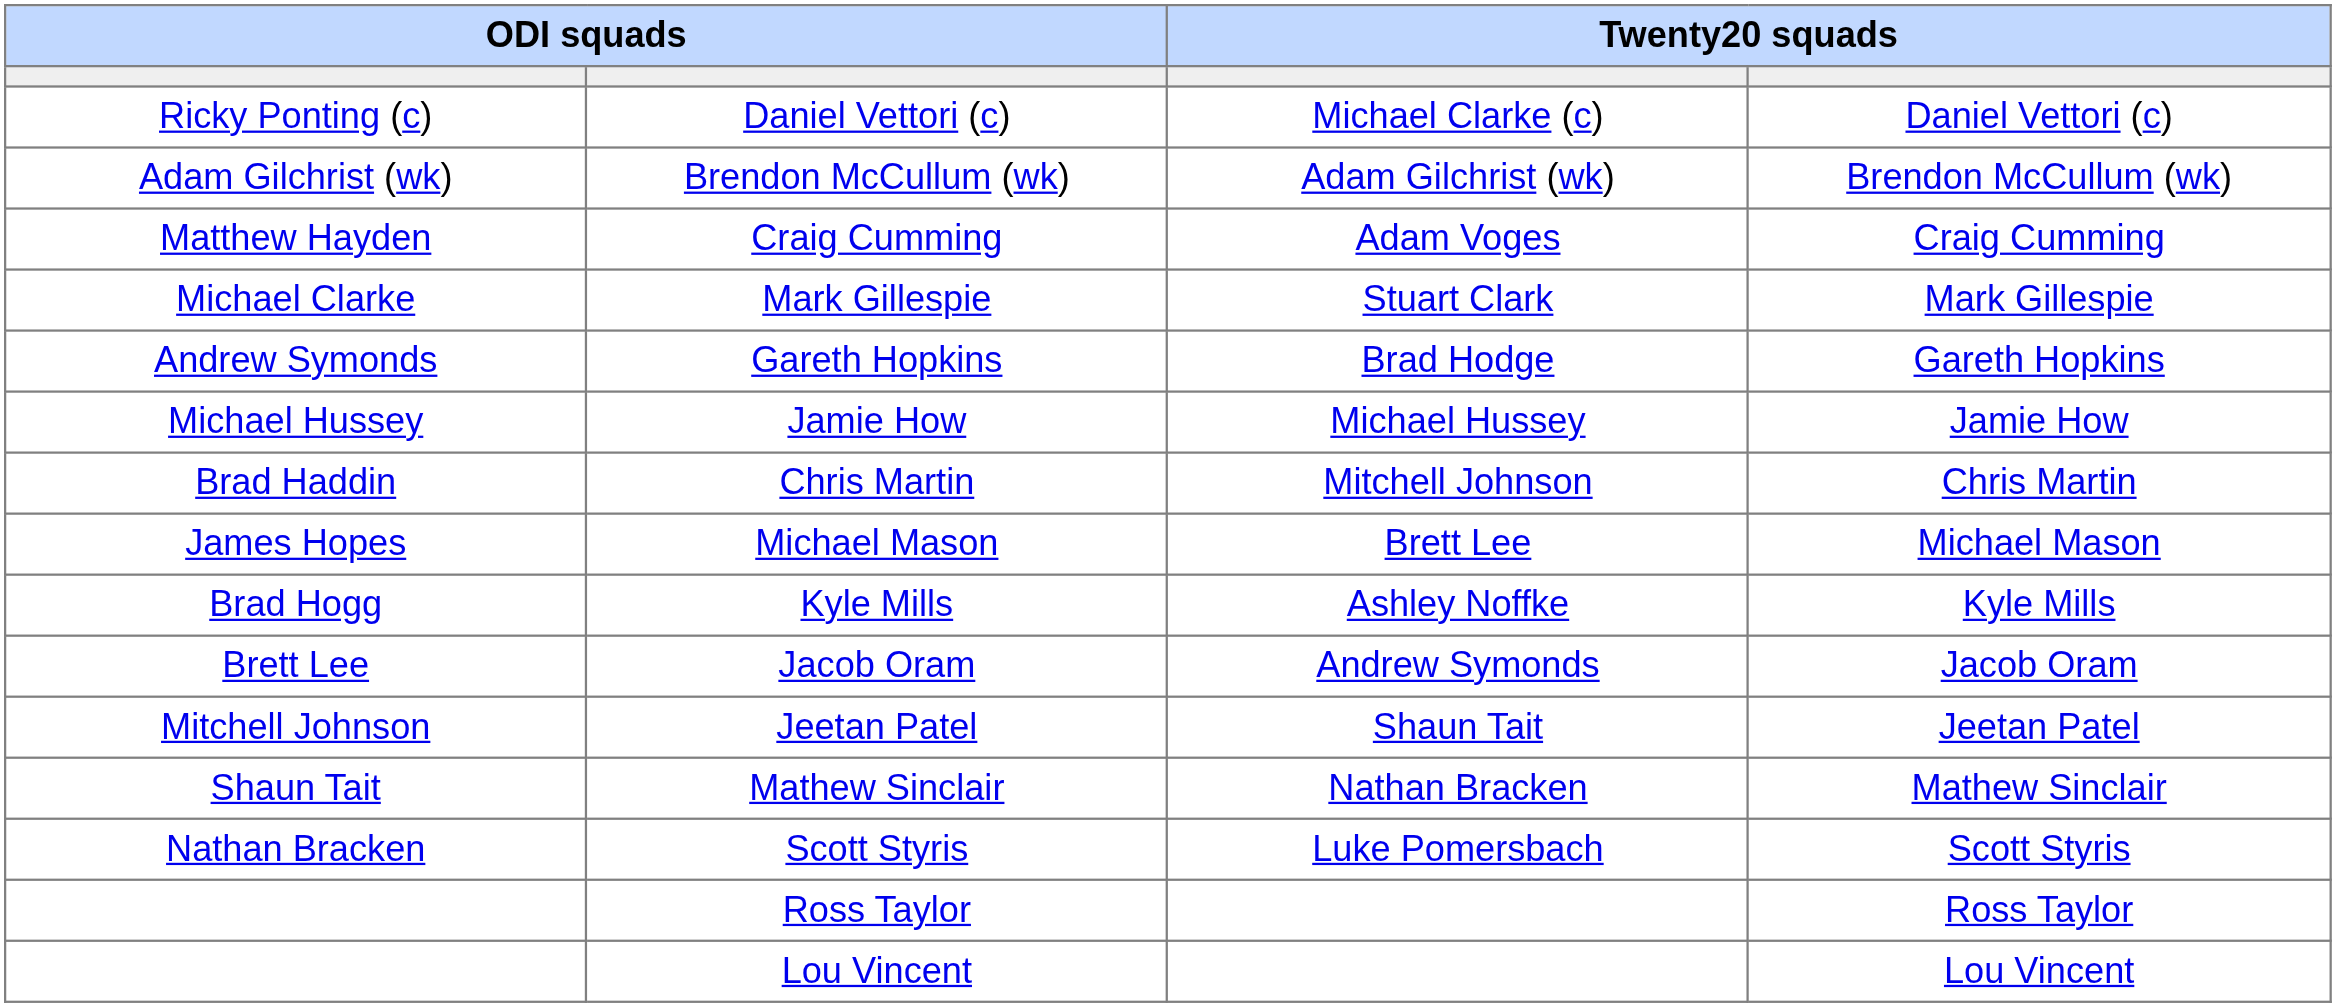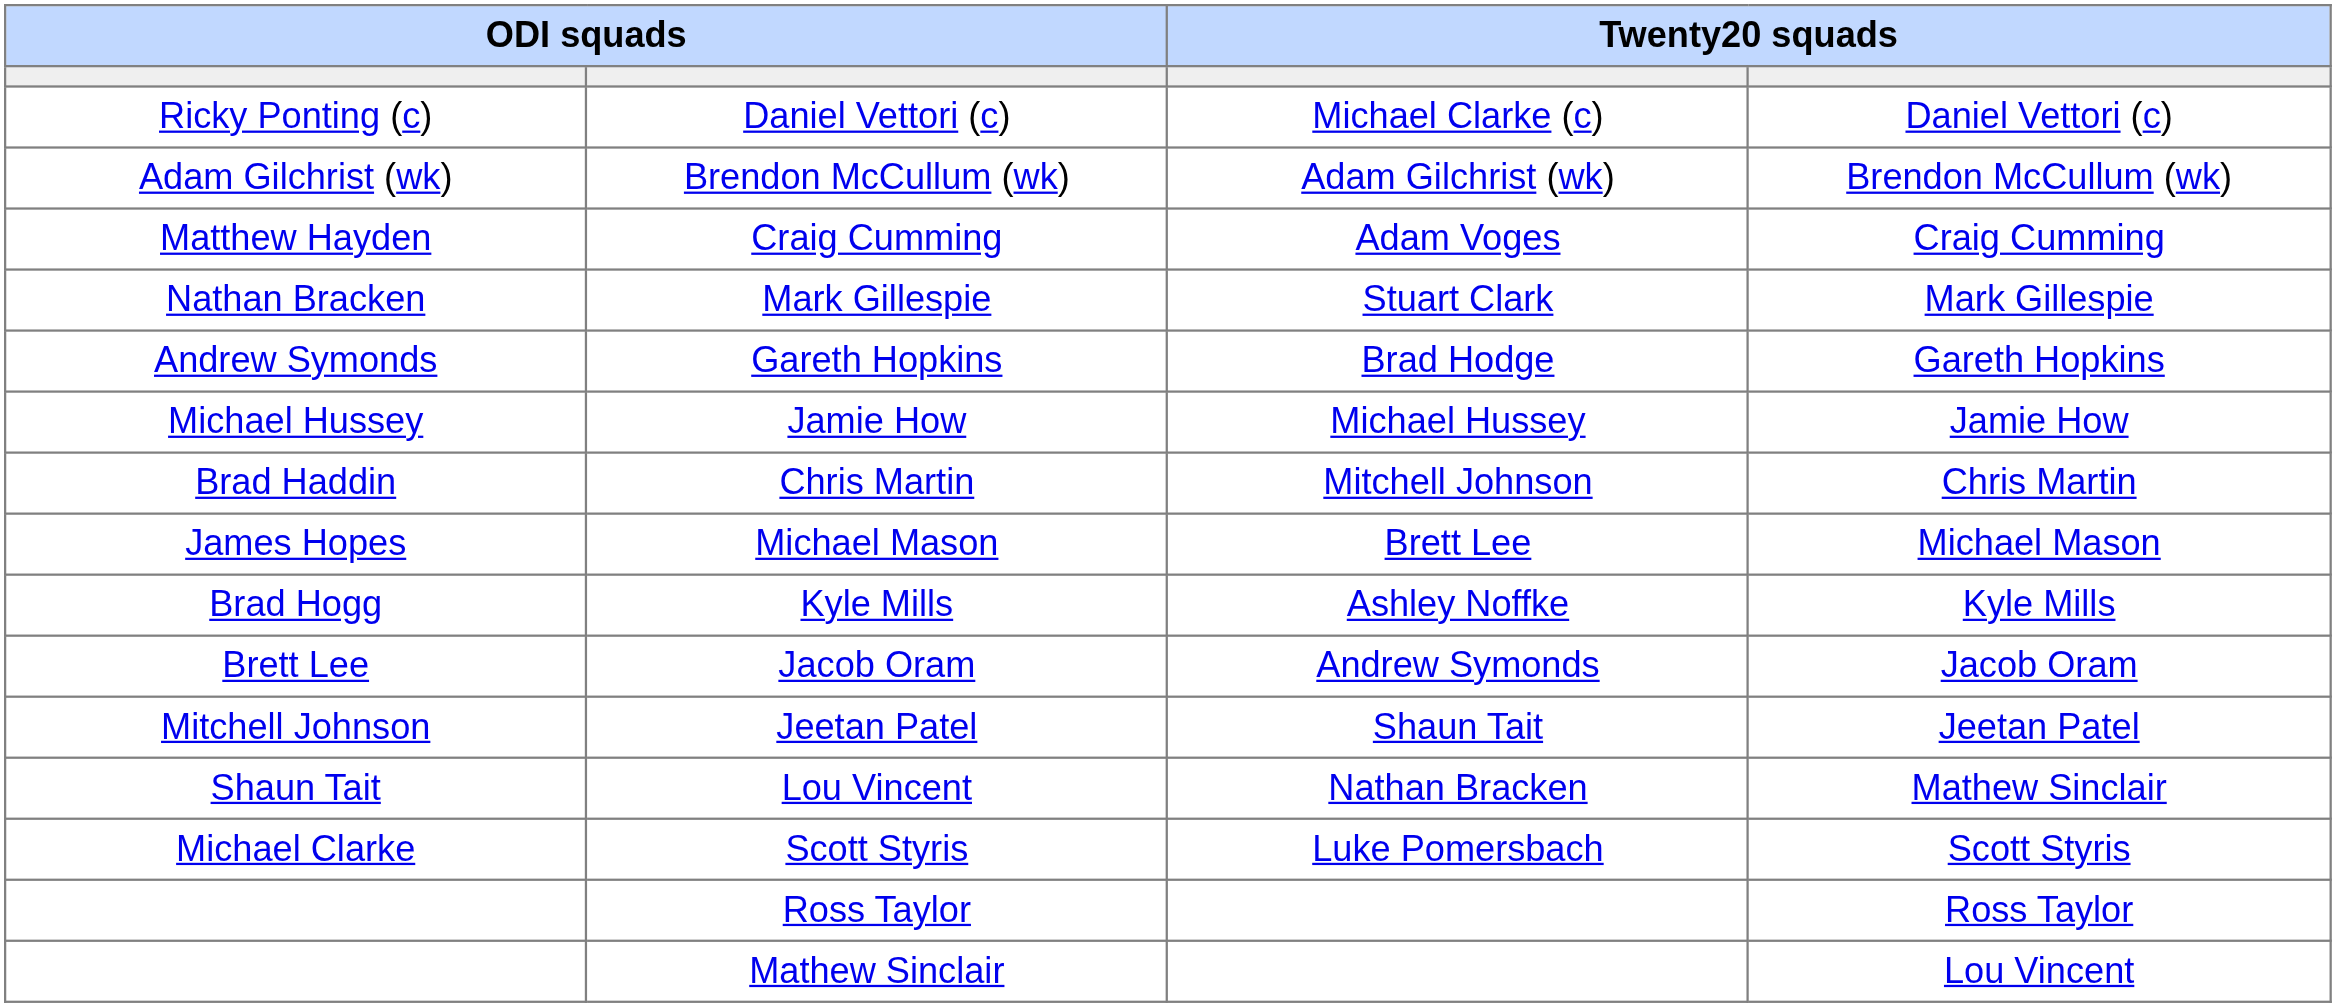(296, 299) Michael Clarke -> (296, 299) Nathan Bracken
(877, 787) Mathew Sinclair -> (877, 787) Lou Vincent
(296, 848) Nathan Bracken -> (296, 848) Michael Clarke
(877, 970) Lou Vincent -> (877, 970) Mathew Sinclair
